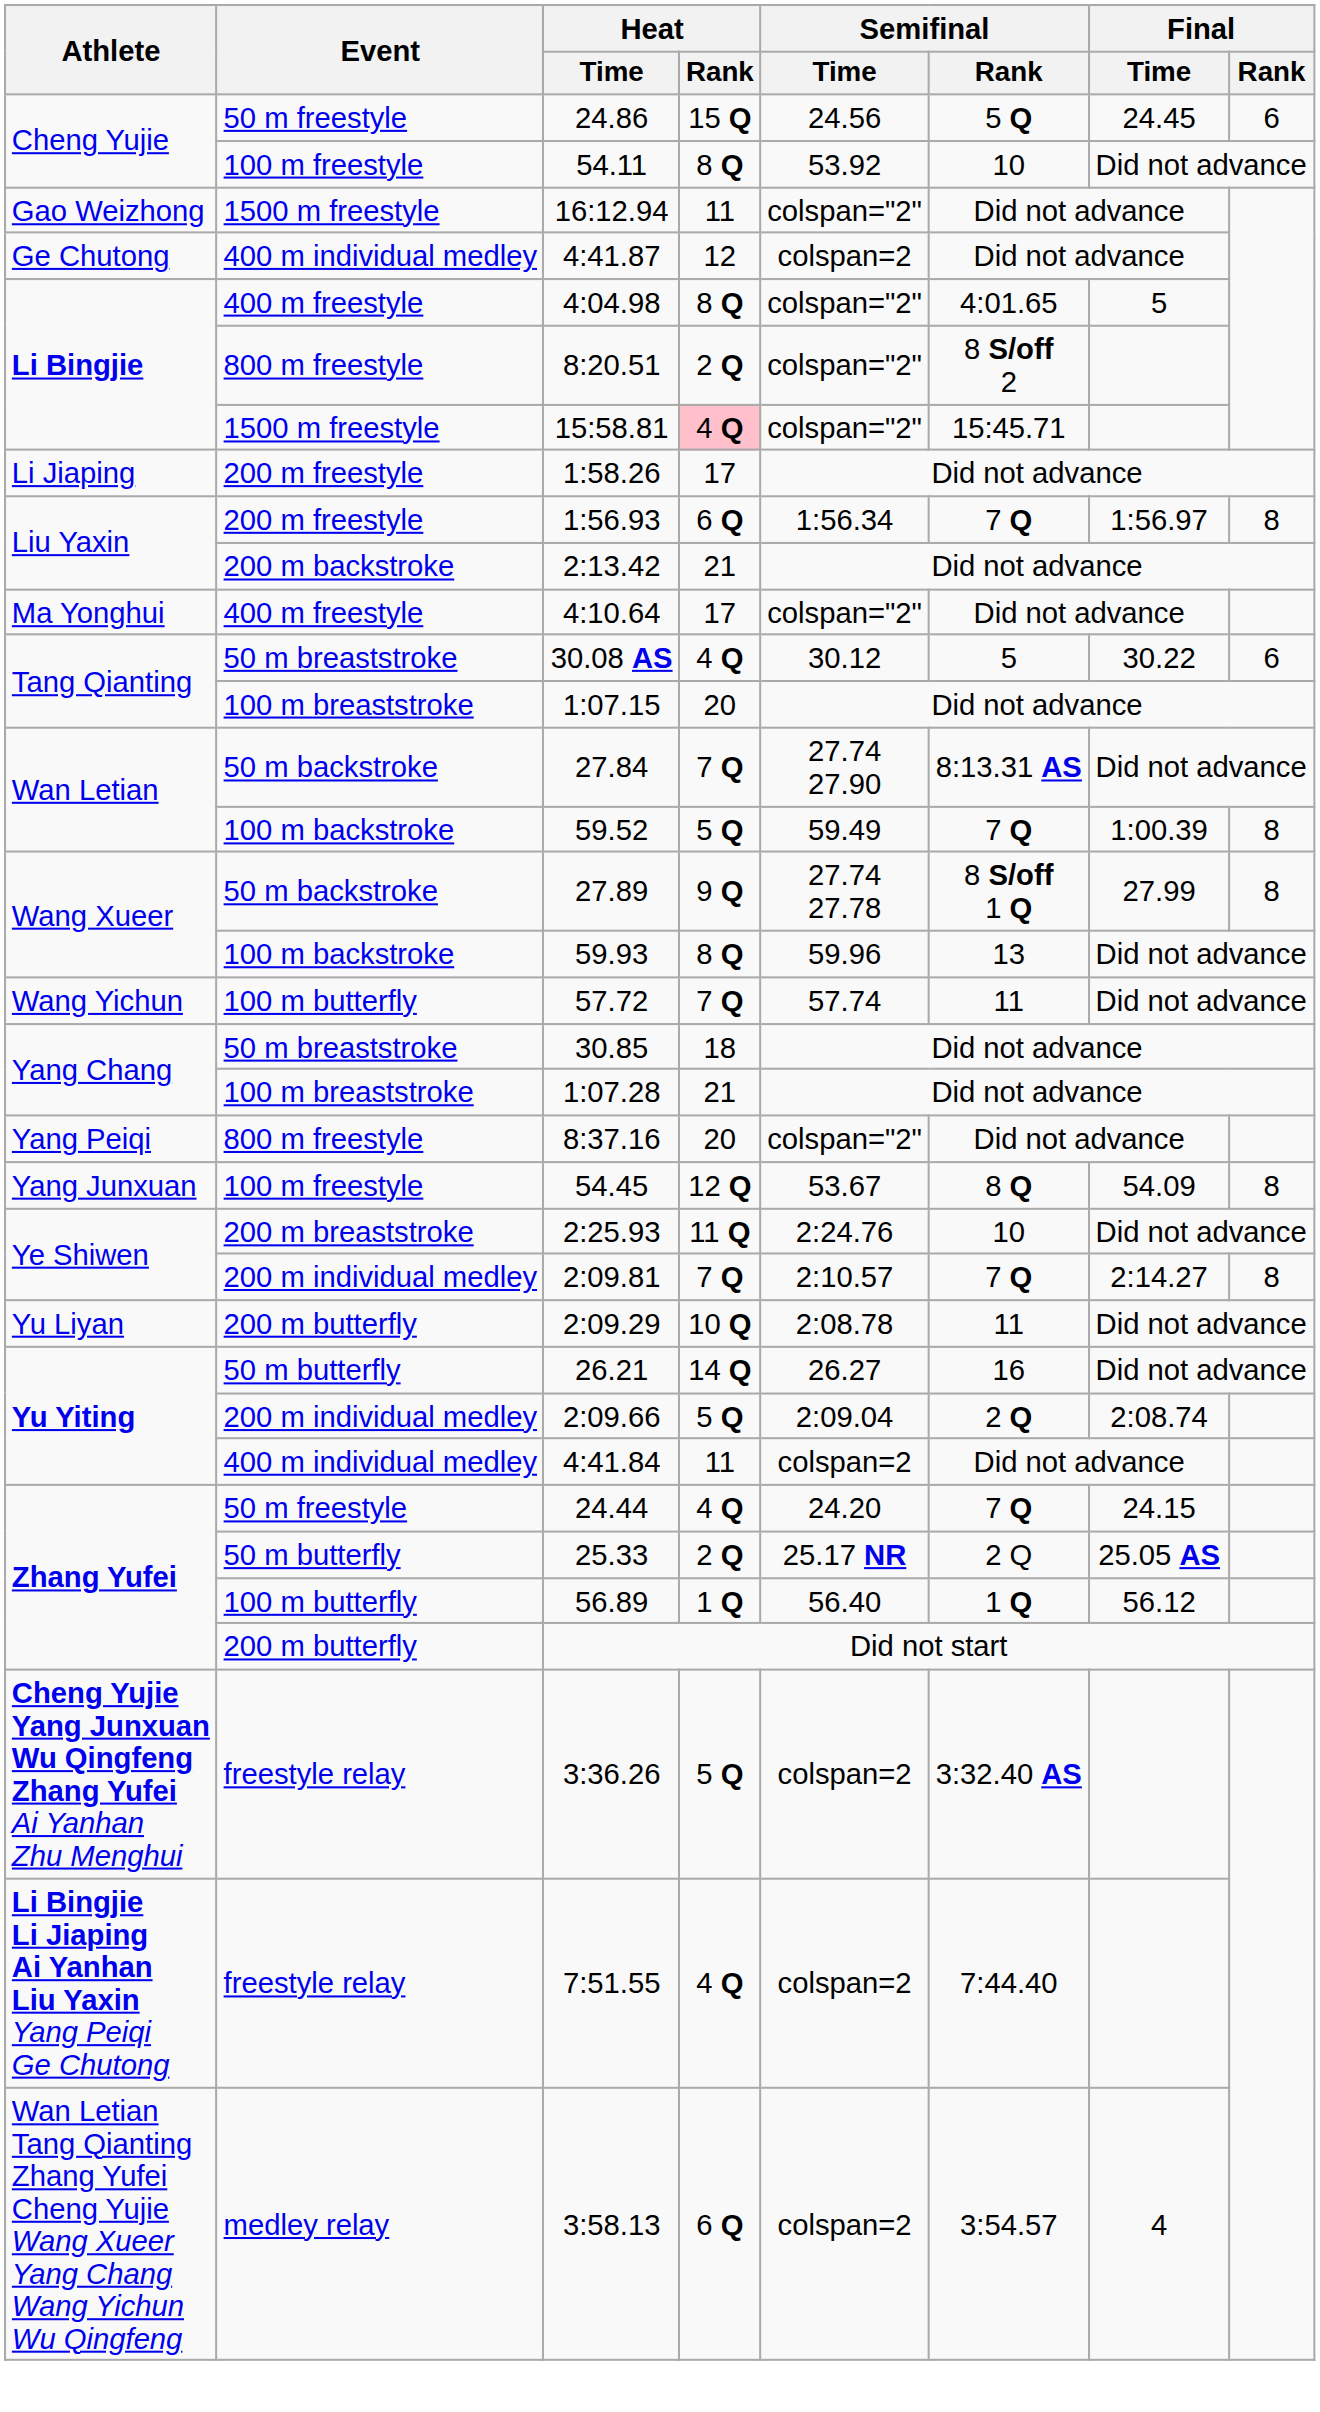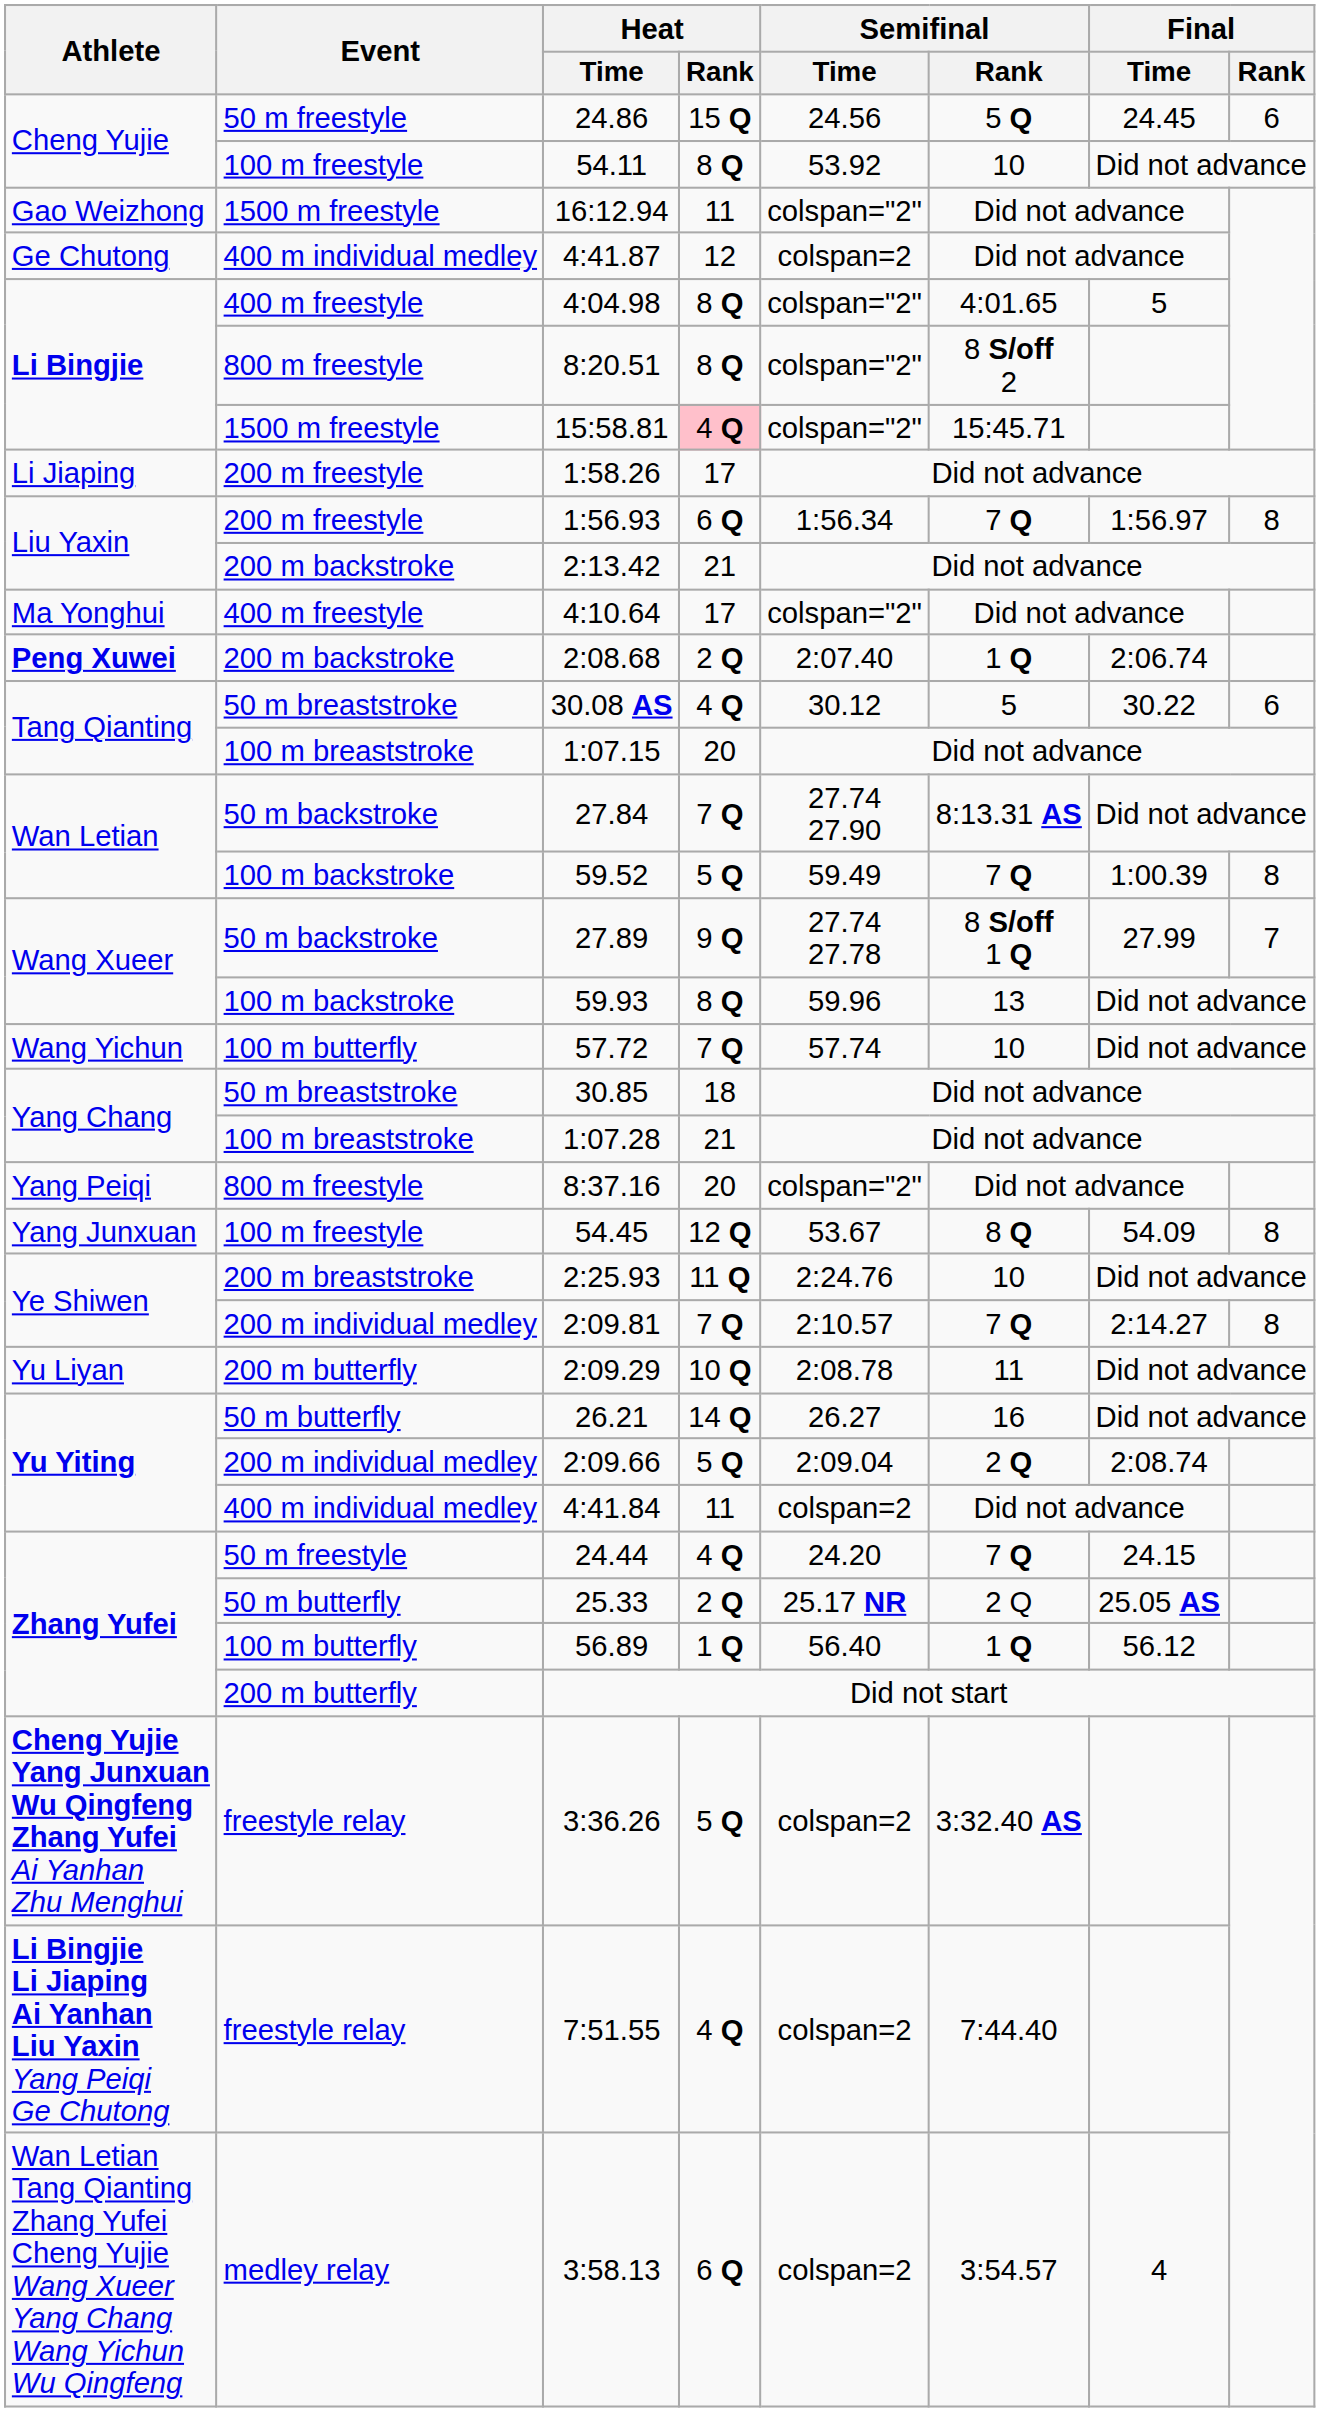(720, 365) 2 Q -> (720, 365) 8 Q
+ row: (612, 659)
(1272, 892) 8 -> (1272, 938) 7
(1009, 1001) 11 -> (1009, 1047) 10
